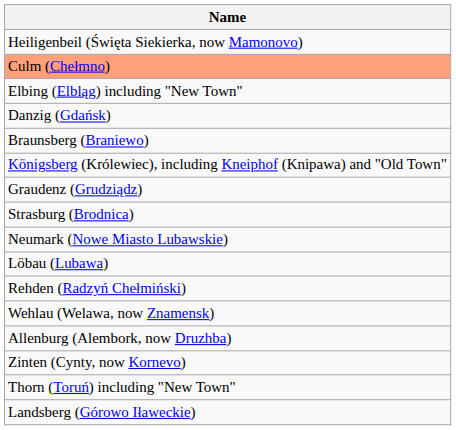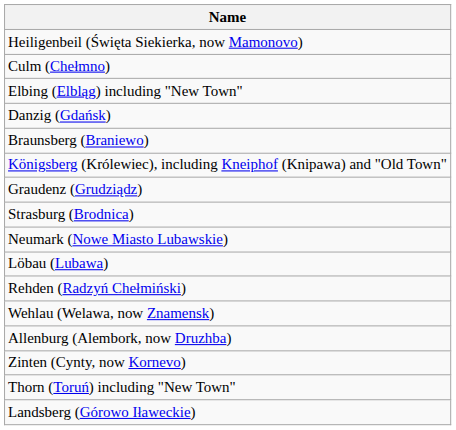(59, 66) lightsalmon background -> (59, 66) no background
